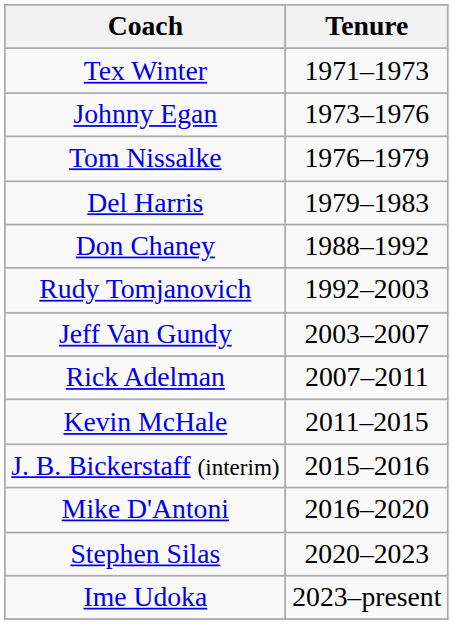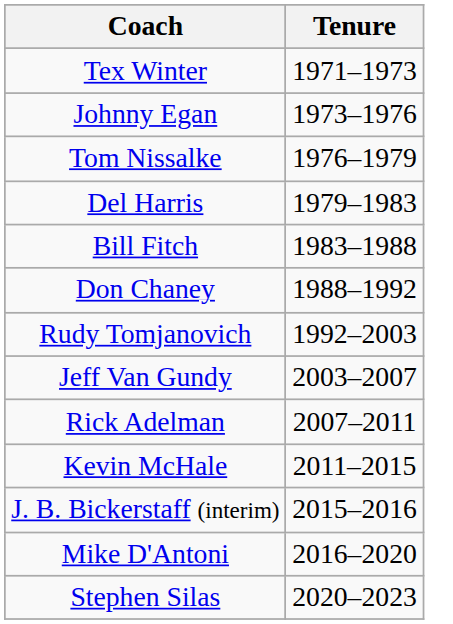+ row: (145, 245)
- row: (145, 597)
